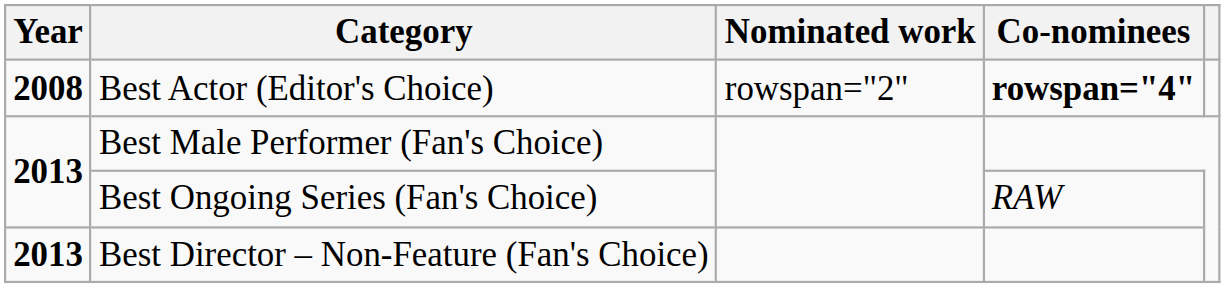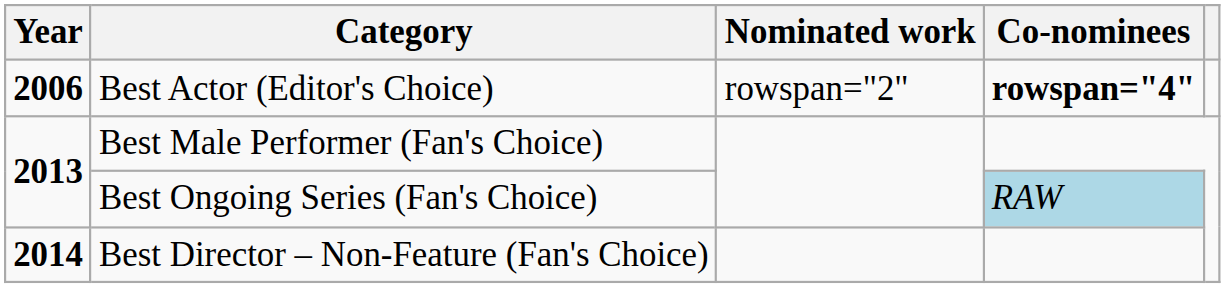(48, 87) 2008 -> (48, 87) 2006
(1027, 198) no background -> (1027, 198) lightblue background
(48, 253) 2013 -> (48, 253) 2014
